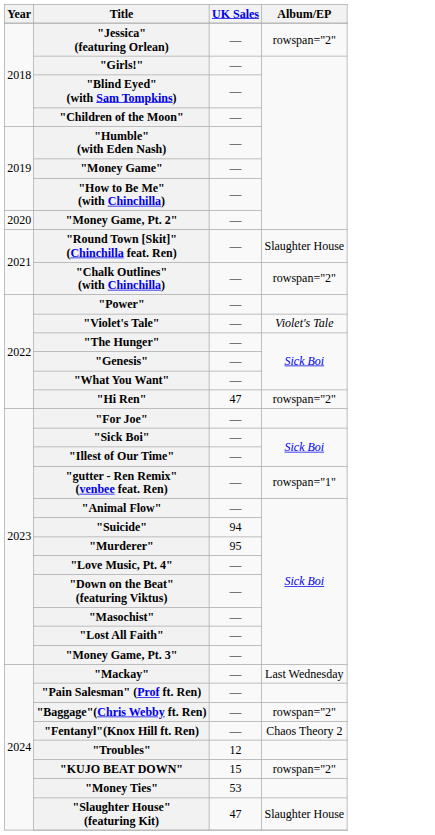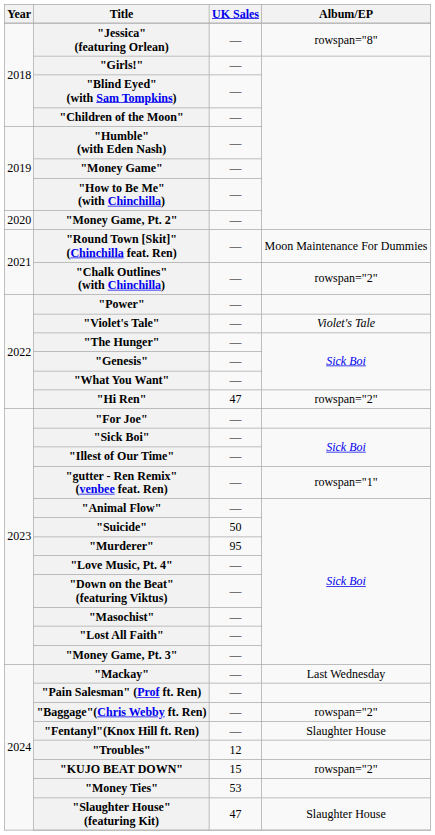(304, 39) rowspan="2" -> (346, 39) rowspan="8"
(304, 246) Slaughter House -> (346, 246) Moon Maintenance For Dummies
(235, 527) 94 -> (235, 527) 50
(304, 731) Chaos Theory 2 -> (346, 731) Slaughter House
